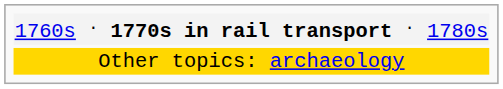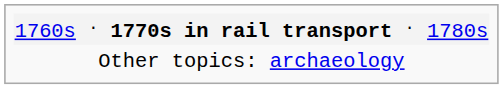(251, 61) gold background -> (251, 61) no background
